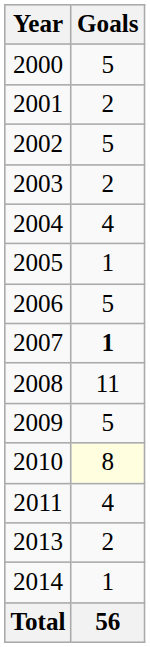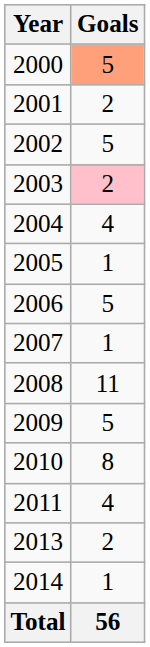(108, 64) no background -> (108, 64) lightsalmon background
(108, 183) no background -> (108, 183) pink background
(108, 343) bold -> (108, 343) normal
(108, 462) lightyellow background -> (108, 462) no background
